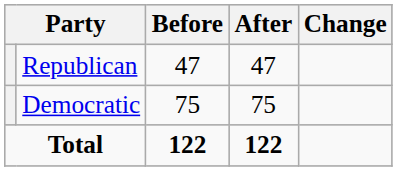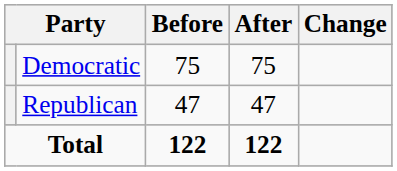rows swapped: (81, 104) <-> (80, 64)
